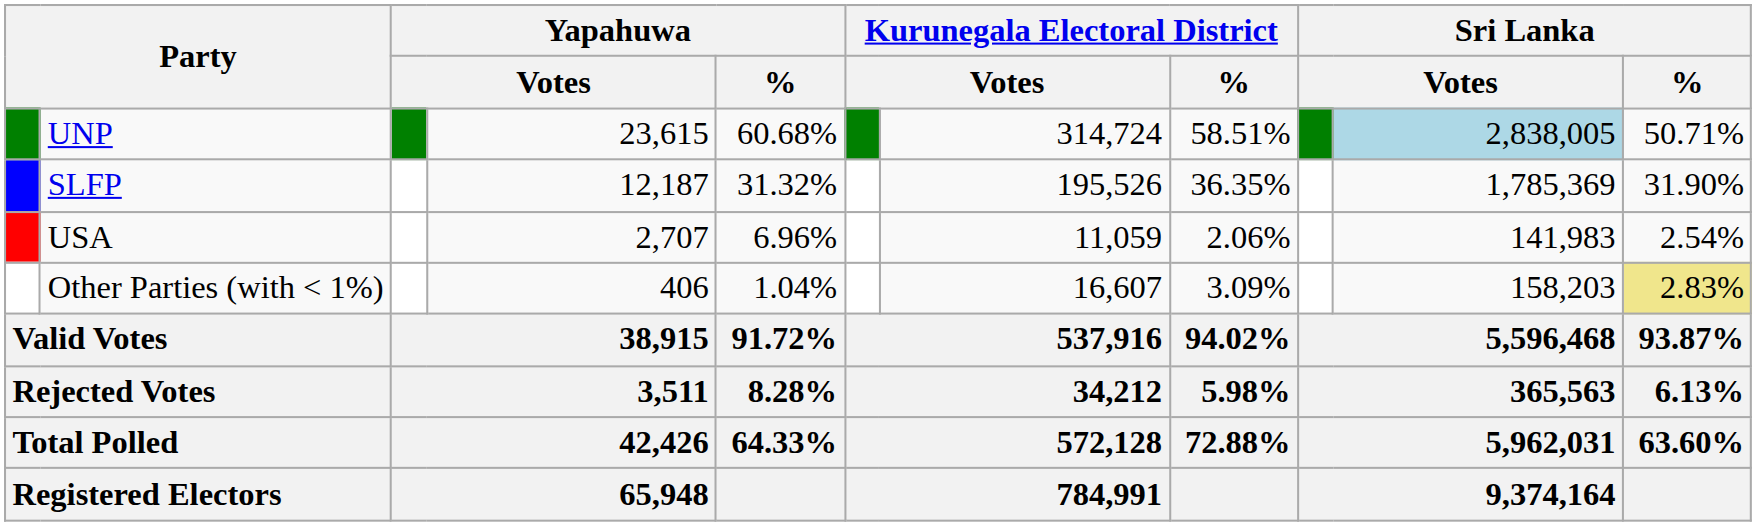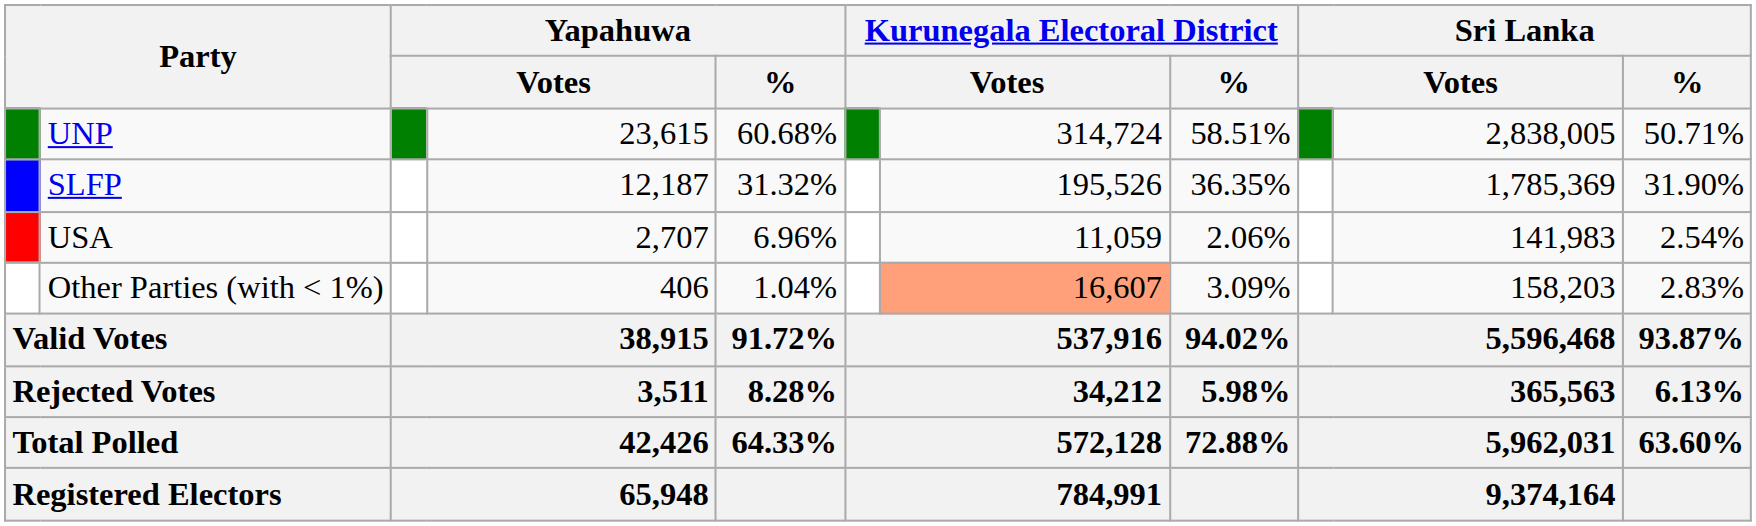(1551, 133) lightblue background -> (1551, 133) no background
(1117, 287) no background -> (1117, 287) lightsalmon background
(1702, 287) khaki background -> (1702, 287) no background
